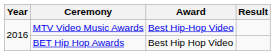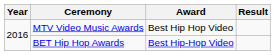(191, 27) Best Hip-Hop Video -> (191, 27) Best Hip Hop Video
(191, 43) Best Hip Hop Video -> (191, 43) Best Hip-Hop Video
